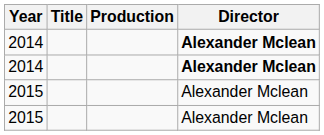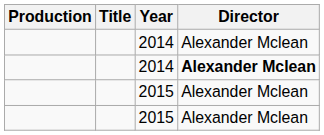columns swapped: (26, 17) <-> (132, 17)
(249, 42) bold -> (245, 42) normal
